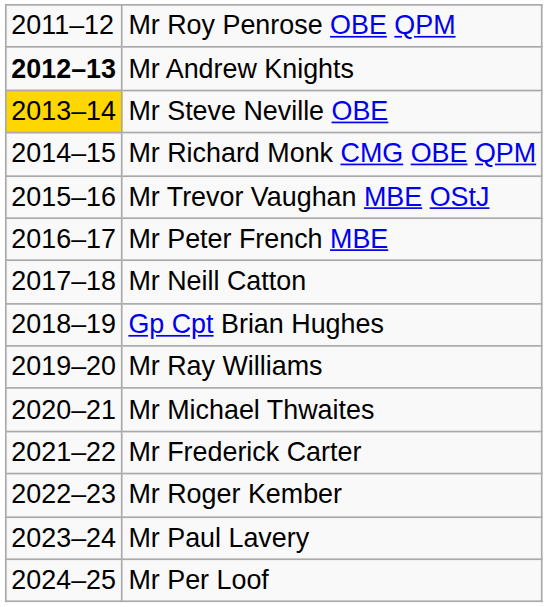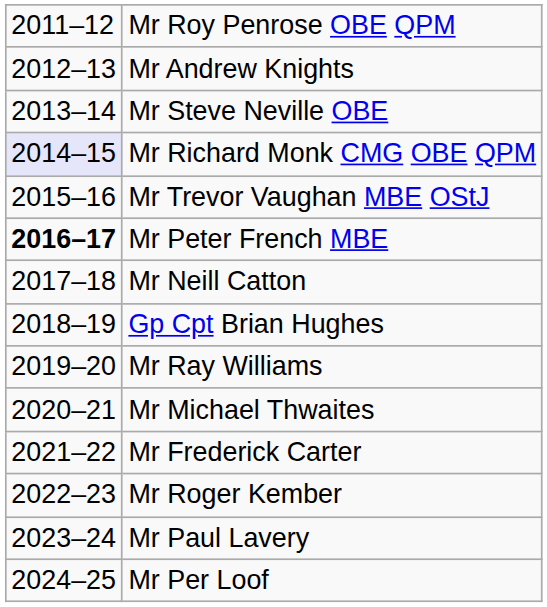(64, 68) bold -> (64, 68) normal
(64, 111) gold background -> (64, 111) no background
(64, 153) no background -> (64, 153) lavender background
(64, 238) normal -> (64, 238) bold
